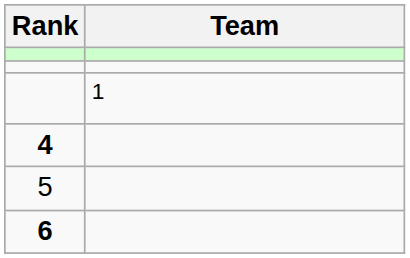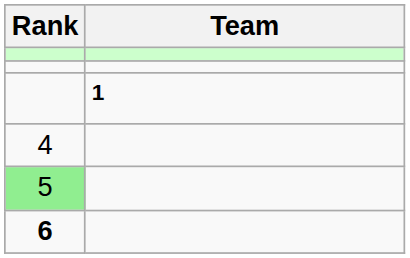(98, 92) normal -> (98, 97) bold
(45, 144) bold -> (45, 144) normal
(45, 187) no background -> (45, 187) lightgreen background
